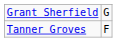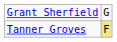(106, 29) no background -> (106, 29) khaki background
